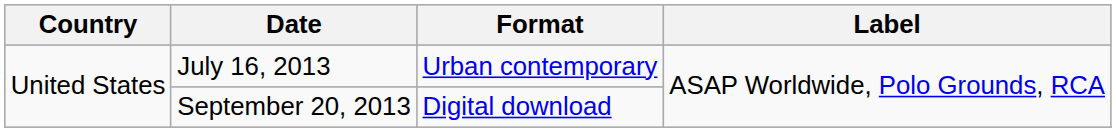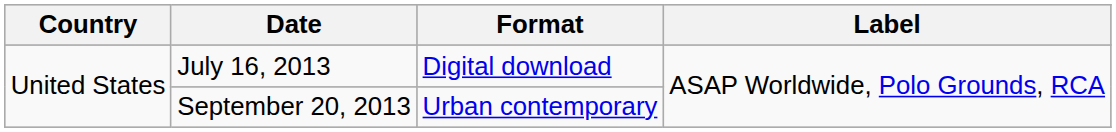(540, 65) Urban contemporary -> (517, 65) Digital download
(517, 106) Digital download -> (540, 106) Urban contemporary
